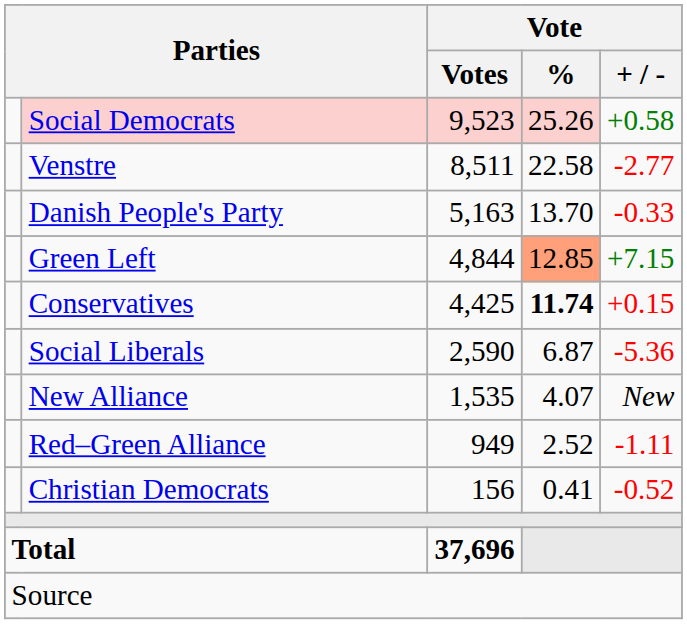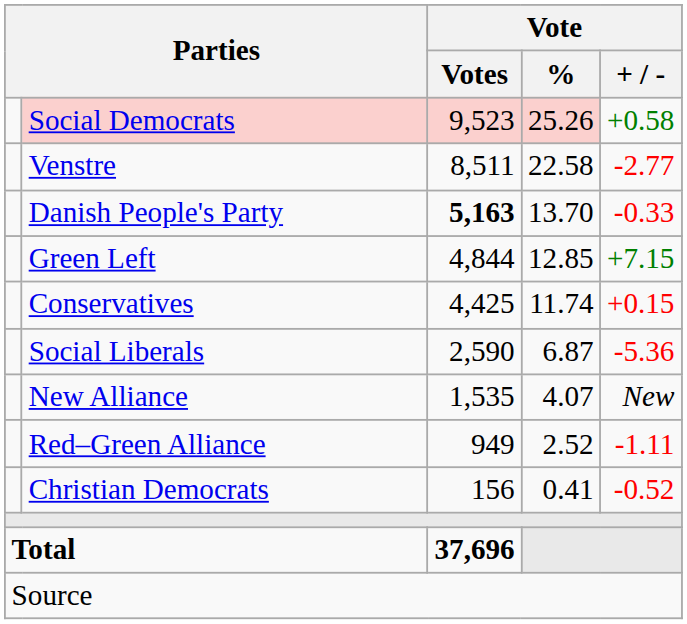(482, 212) normal -> (482, 212) bold
(561, 258) lightsalmon background -> (561, 258) no background
(562, 304) bold -> (561, 304) normal
